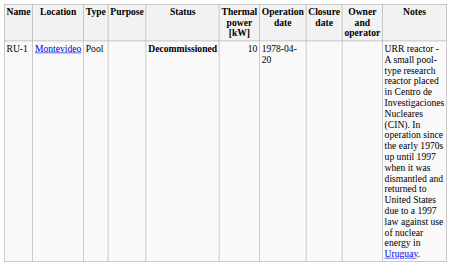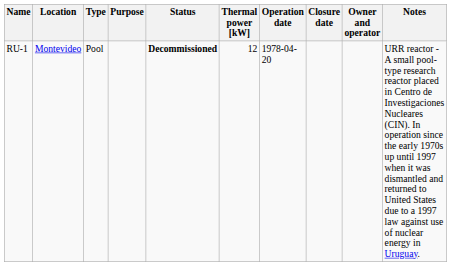(252, 48) 10 -> (252, 48) 12
